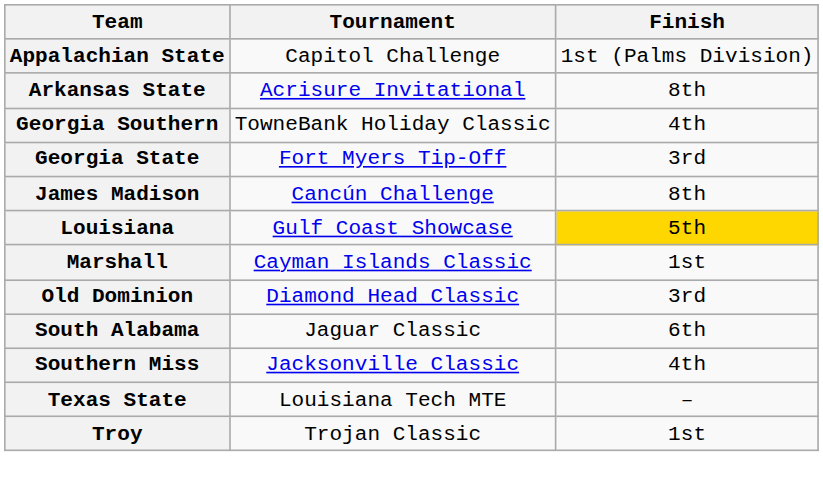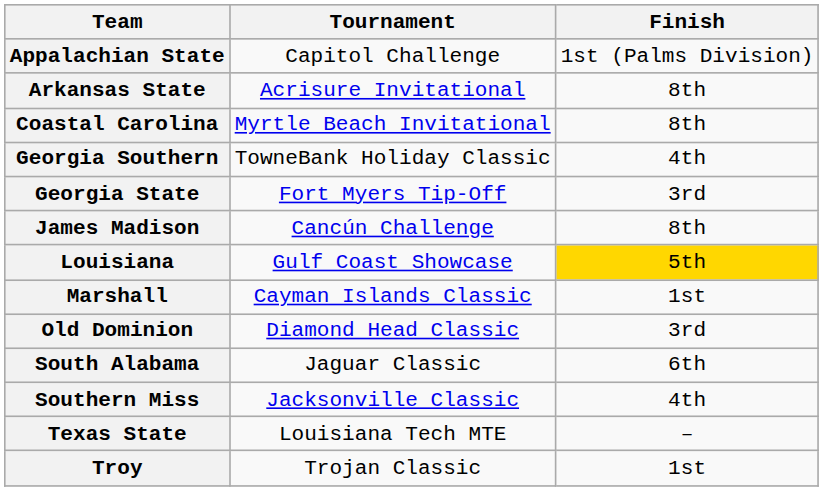+ row: (117, 125)
